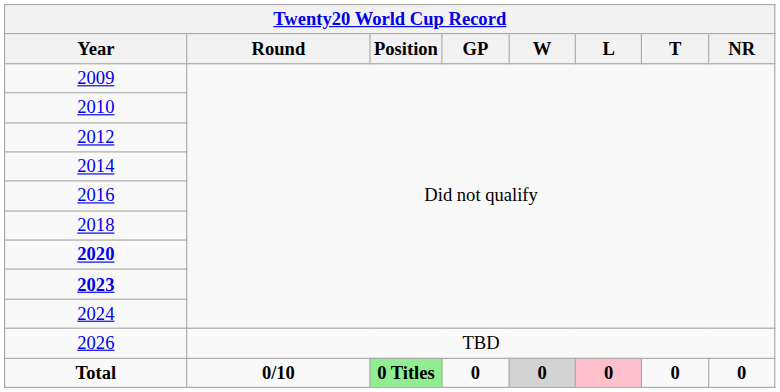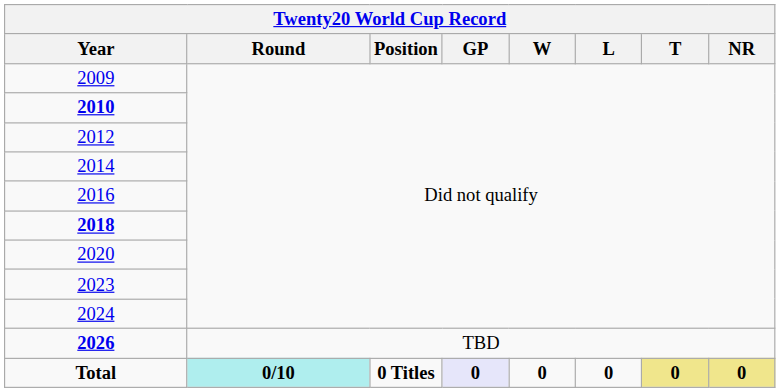(96, 107) normal -> (96, 107) bold
(96, 225) normal -> (96, 225) bold
(96, 254) bold -> (96, 254) normal
(96, 284) bold -> (96, 284) normal
(96, 343) normal -> (96, 343) bold
(278, 372) no background -> (278, 372) paleturquoise background
(406, 372) lightgreen background -> (406, 372) no background
(475, 372) no background -> (475, 372) lavender background
(542, 372) lightgrey background -> (542, 372) no background
(609, 372) pink background -> (609, 372) no background
(675, 372) no background -> (675, 372) khaki background
(742, 372) no background -> (742, 372) khaki background
